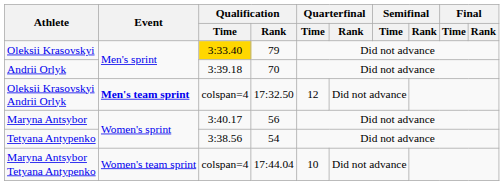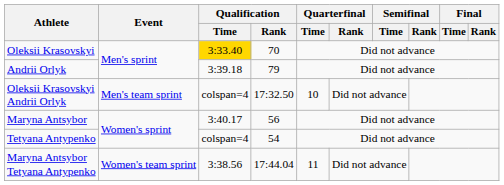(274, 50) 79 -> (274, 50) 70
(274, 69) 70 -> (274, 69) 79
(145, 95) bold -> (141, 95) normal
(313, 95) 12 -> (313, 95) 10
(225, 139) 3:38.56 -> (225, 139) colspan=4
(225, 164) colspan=4 -> (225, 164) 3:38.56
(313, 164) 10 -> (313, 164) 11
